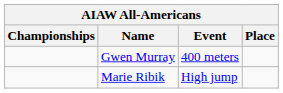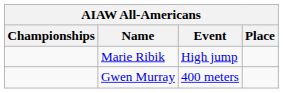rows swapped: (133, 77) <-> (138, 56)
